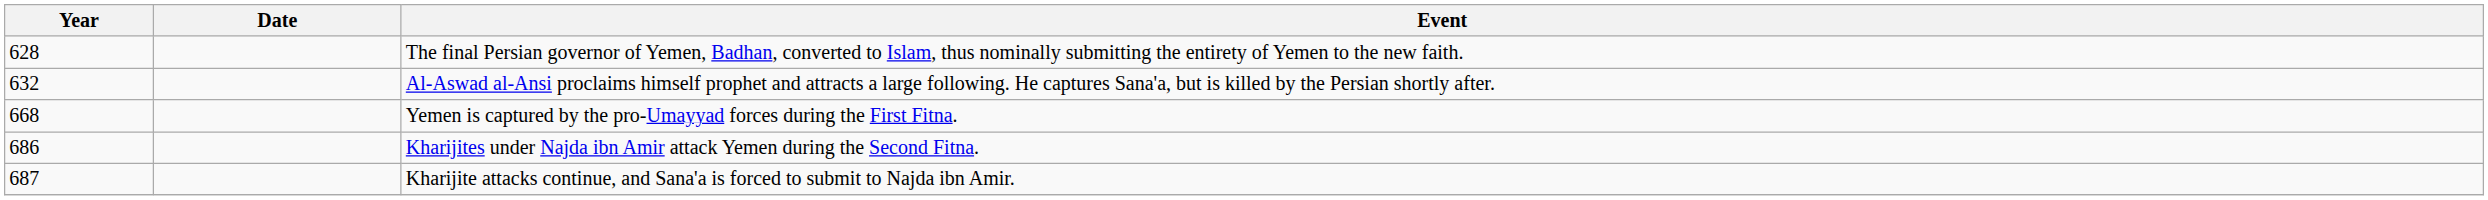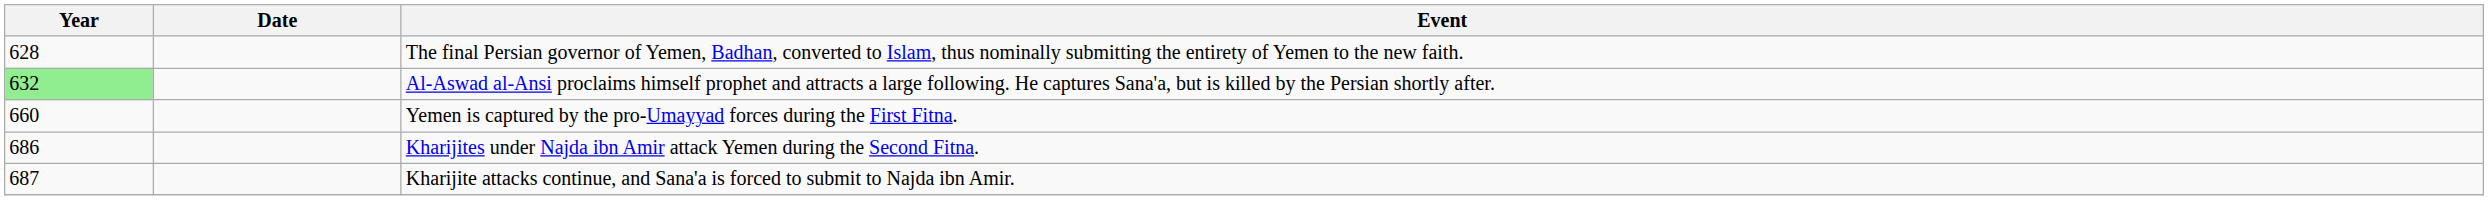(24, 83) no background -> (24, 83) lightgreen background
(24, 115) 668 -> (24, 115) 660
